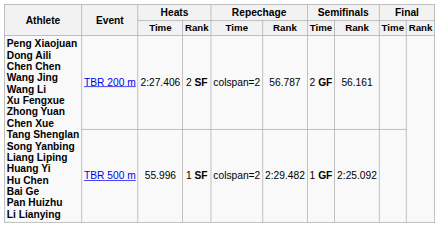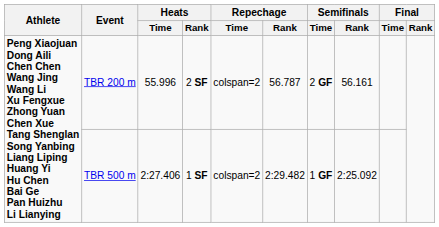(160, 83) 2:27.406 -> (160, 83) 55.996
(160, 176) 55.996 -> (160, 176) 2:27.406
